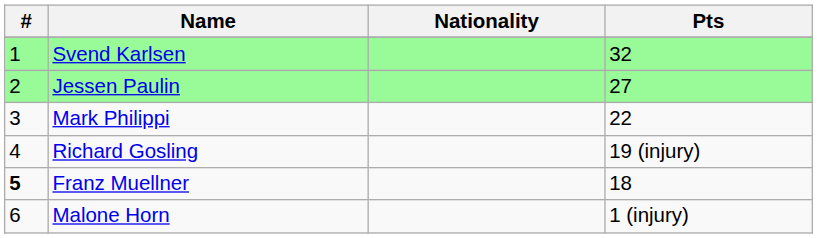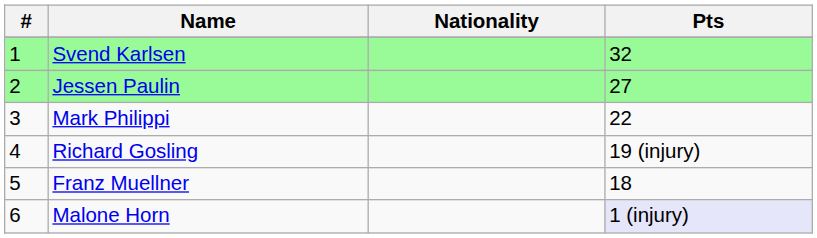(15, 183) bold -> (15, 183) normal
(649, 216) no background -> (649, 216) lavender background
